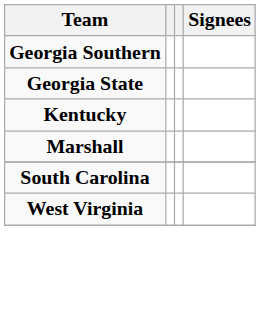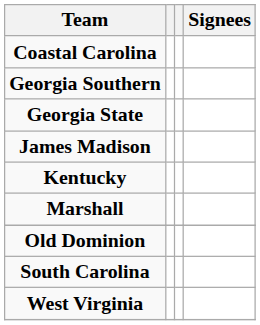+ row: (85, 51)
+ row: (85, 146)
+ row: (85, 240)
